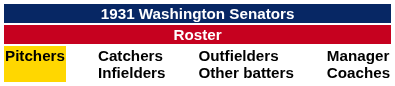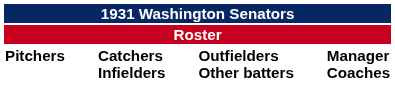(35, 56) gold background -> (35, 56) no background
